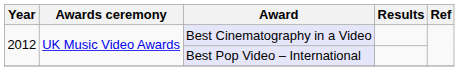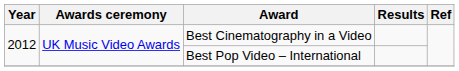(279, 35) lavender background -> (279, 35) no background
(273, 55) lavender background -> (273, 55) no background
